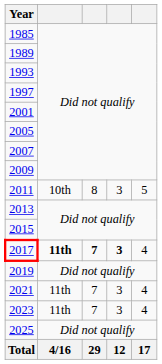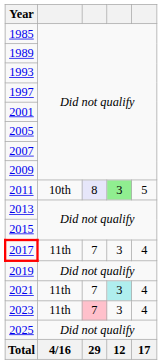(94, 190) no background -> (94, 190) lavender background
(119, 190) no background -> (119, 190) lightgreen background
(60, 250) bold -> (60, 250) normal
(94, 250) bold -> (94, 250) normal
(119, 250) bold -> (119, 250) normal
(119, 290) no background -> (119, 290) paleturquoise background
(94, 310) no background -> (94, 310) pink background
